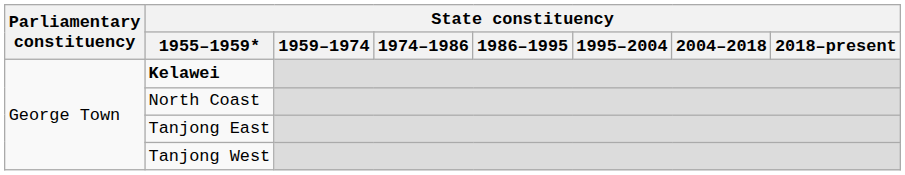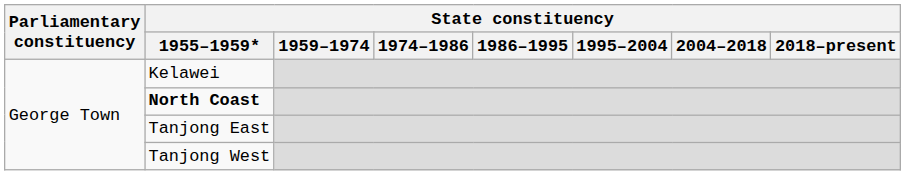(184, 74) bold -> (184, 74) normal
(204, 101) normal -> (204, 101) bold
